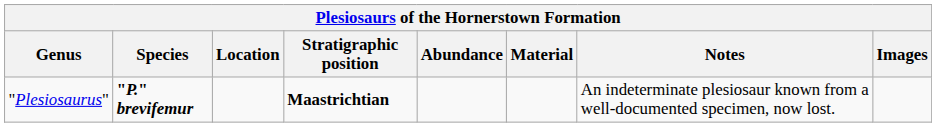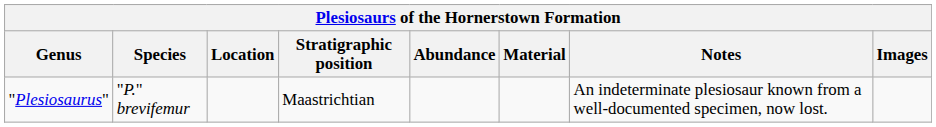(155, 99) bold -> (153, 99) normal
(338, 99) bold -> (328, 99) normal
